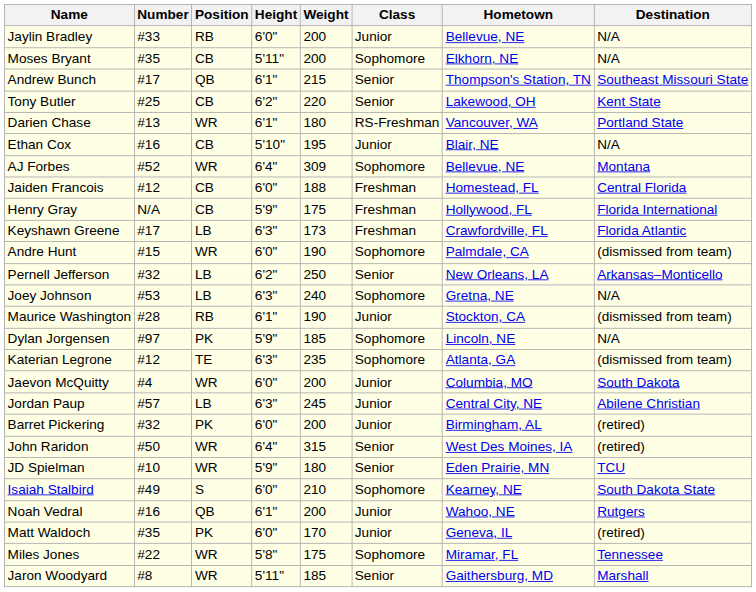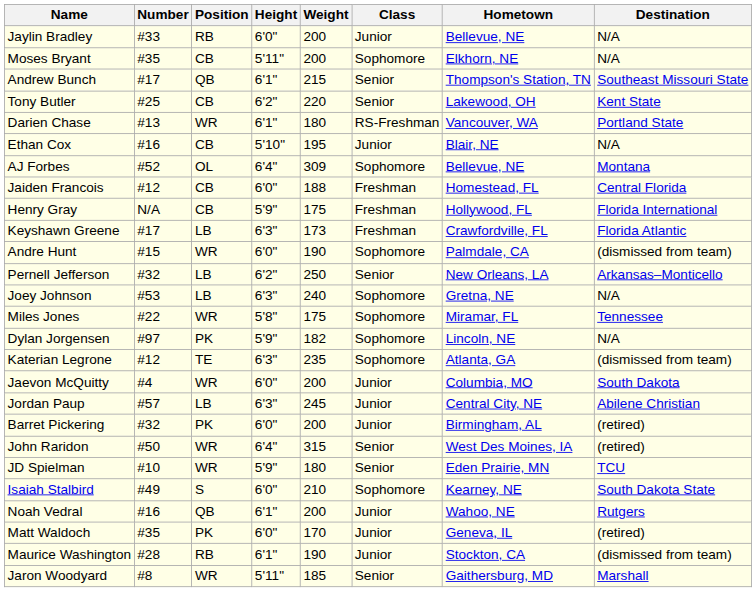(206, 166) WR -> (204, 166) OL
rows swapped: (43, 554) <-> (69, 317)
(315, 338) 185 -> (315, 338) 182
